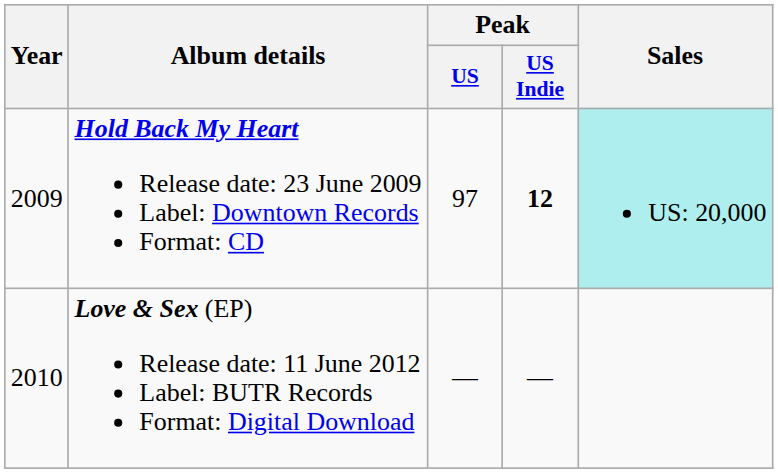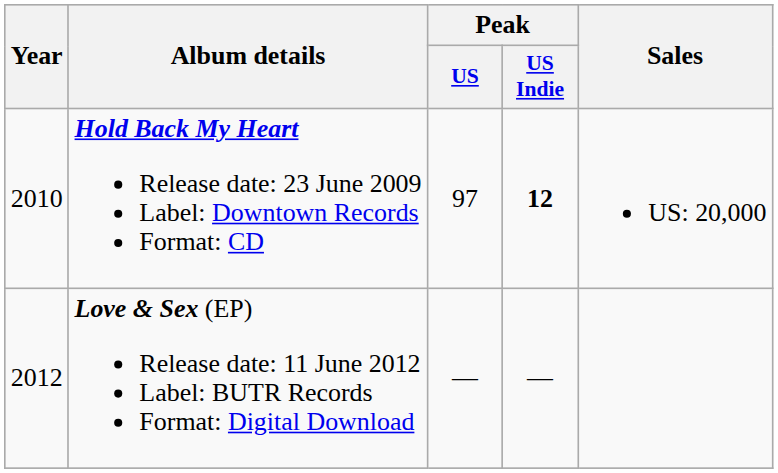(37, 197) 2009 -> (37, 197) 2010
(675, 213) paleturquoise background -> (675, 213) no background
(37, 378) 2010 -> (37, 378) 2012
